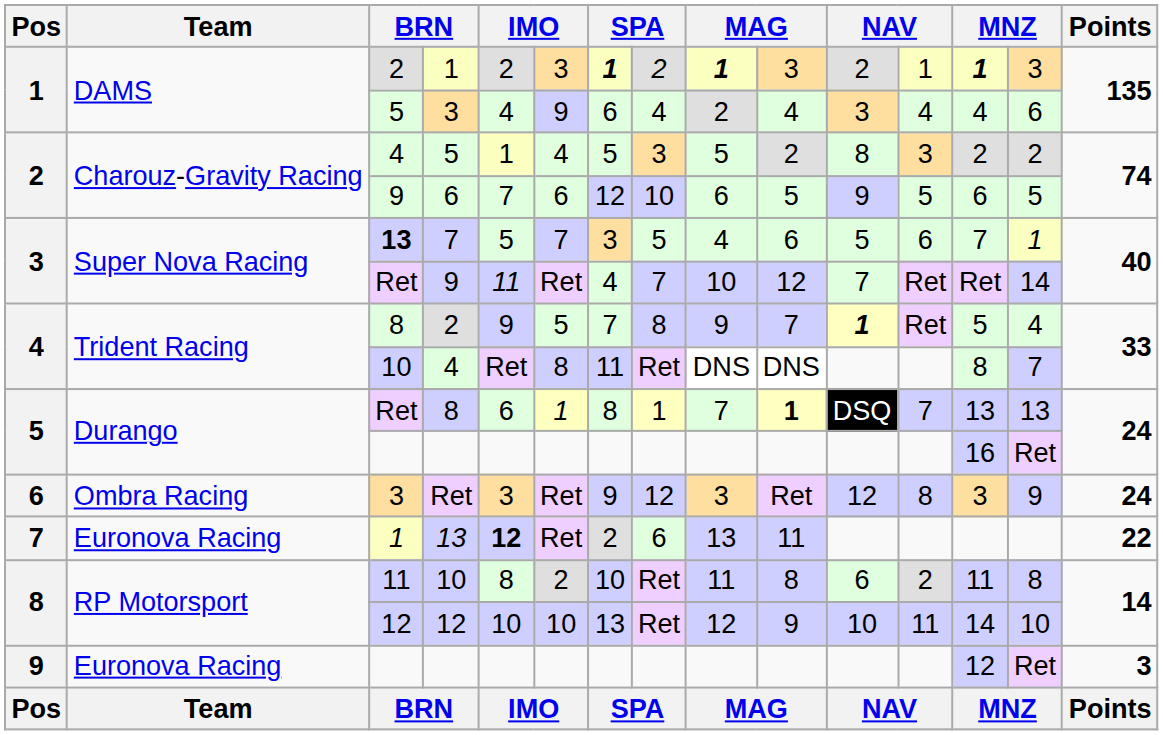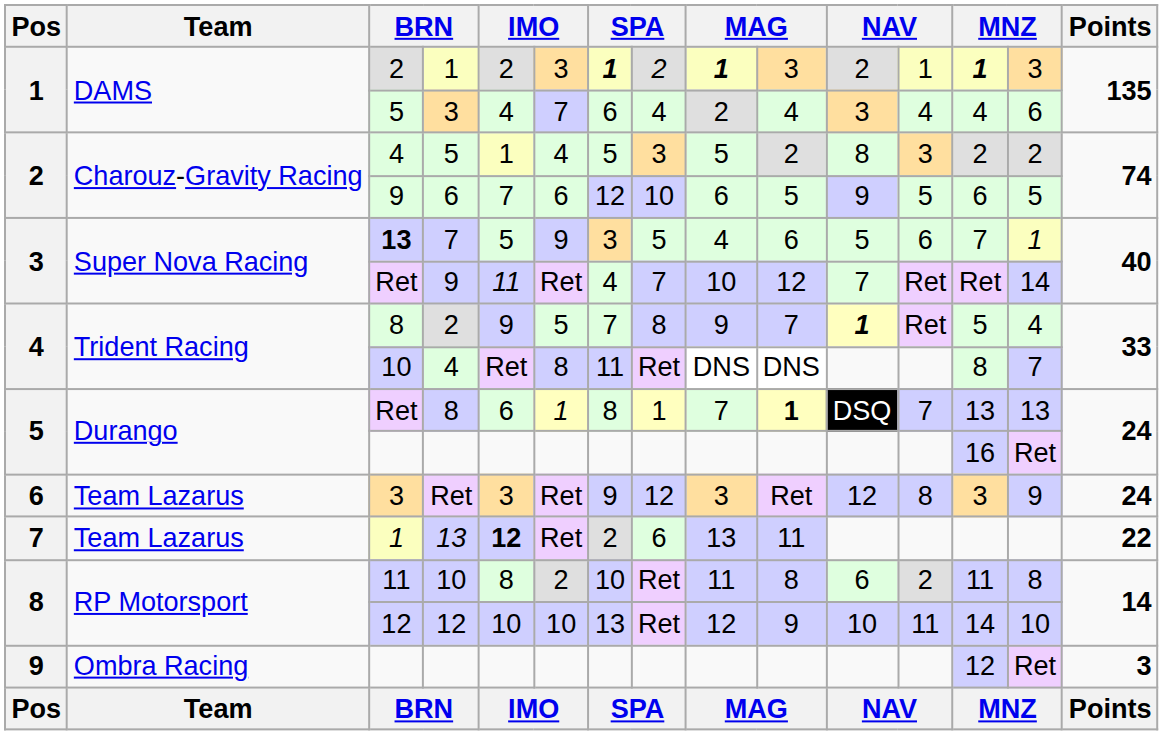(561, 111) 9 -> (561, 111) 7
(561, 239) 7 -> (561, 239) 9
(161, 495) Ombra Racing -> (159, 495) Team Lazarus
(178, 538) Euronova Racing -> (159, 538) Team Lazarus
(178, 666) Euronova Racing -> (161, 666) Ombra Racing
